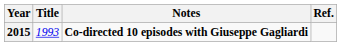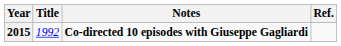(47, 32) 1993 -> (47, 32) 1992
